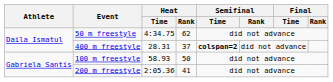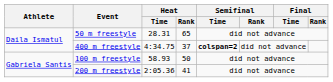(159, 34) 4:34.75 -> (159, 34) 28.31
(186, 34) 62 -> (186, 34) 65
(159, 46) 28.31 -> (159, 46) 4:34.75
